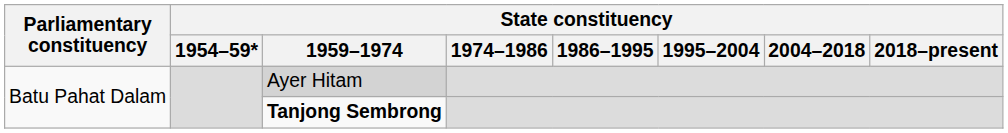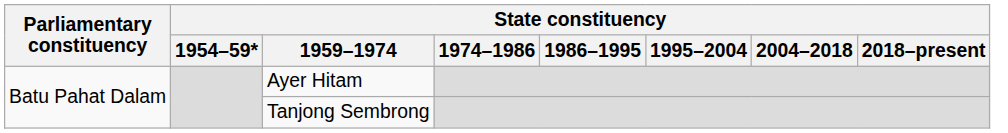(315, 81) lightgrey background -> (315, 81) no background
(354, 111) bold -> (348, 111) normal
